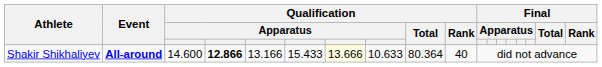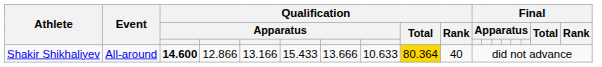(134, 54) bold -> (131, 54) normal
(185, 54) normal -> (180, 54) bold
(225, 54) bold -> (220, 54) normal
(345, 54) lightyellow background -> (340, 54) no background
(425, 54) no background -> (420, 54) gold background
